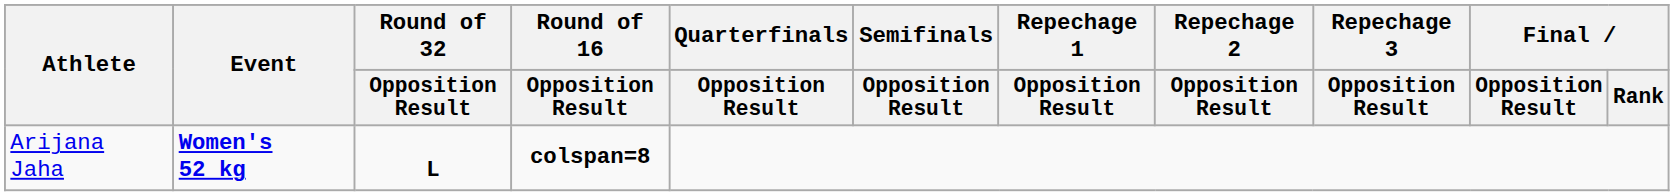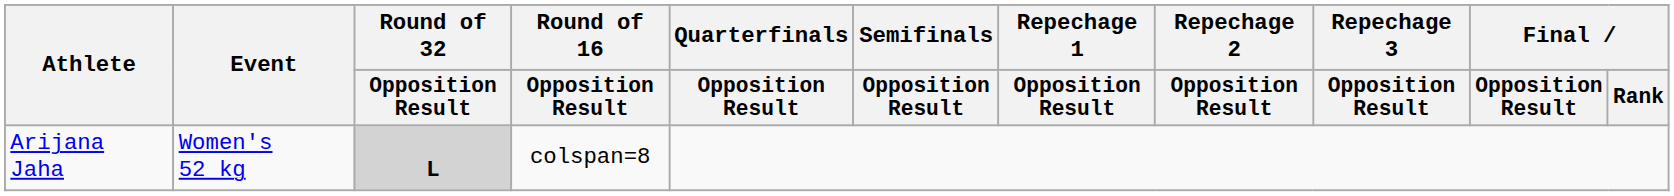(226, 157) bold -> (226, 157) normal
(433, 171) no background -> (433, 171) lightgrey background
(590, 157) bold -> (590, 157) normal
